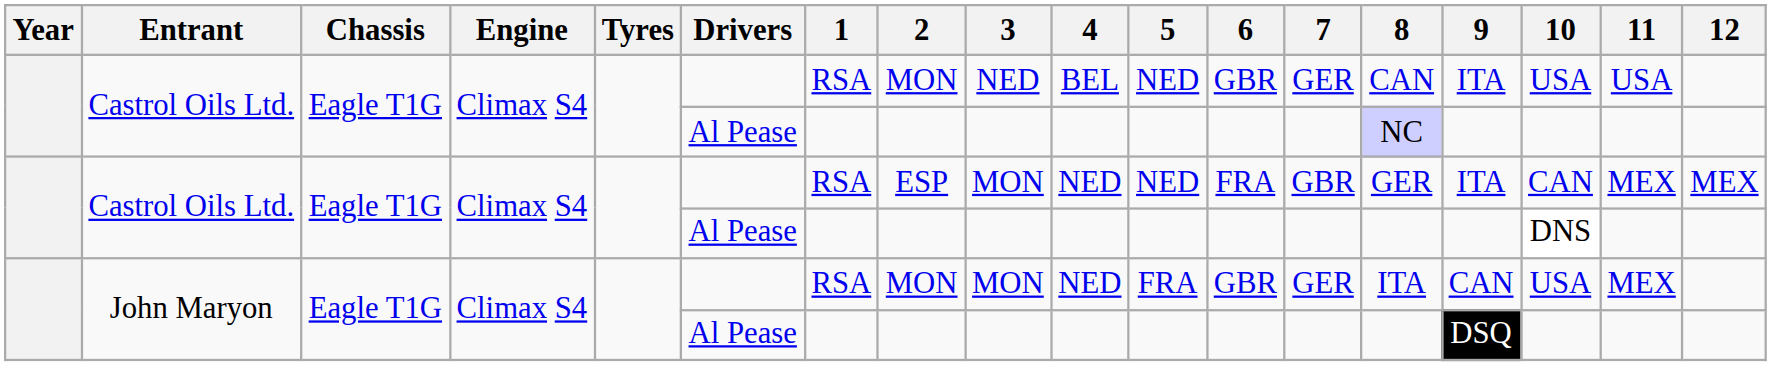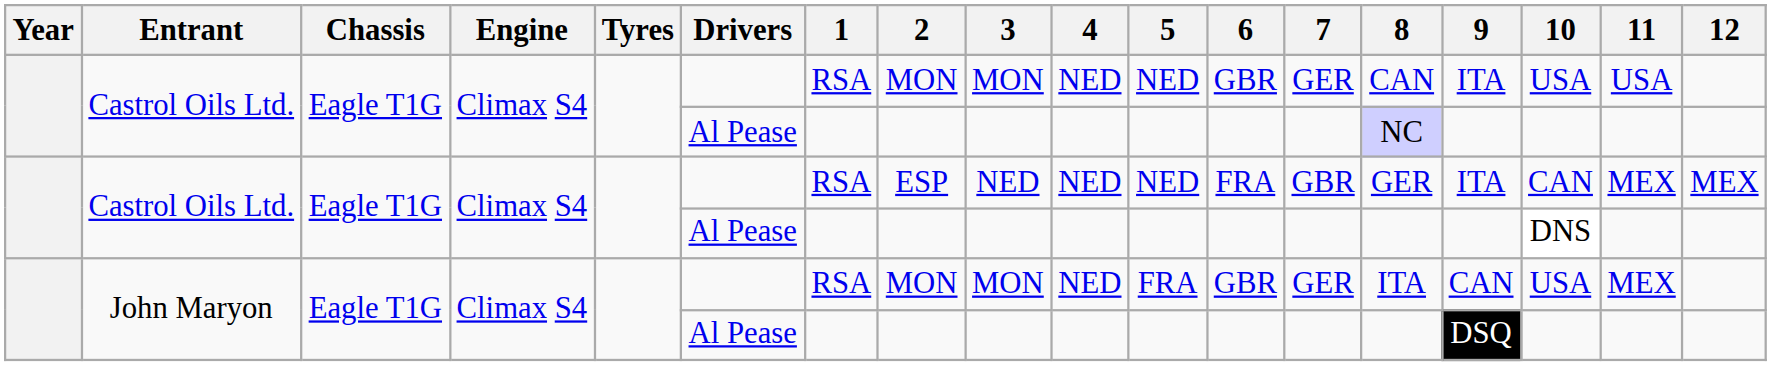(1008, 80) NED -> (1008, 80) MON
(1090, 80) BEL -> (1090, 80) NED
(1008, 181) MON -> (1008, 181) NED
